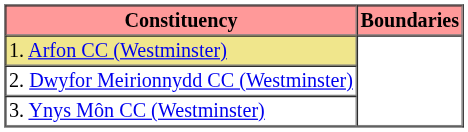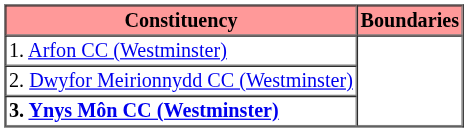(118, 50) khaki background -> (118, 50) no background
(137, 110) normal -> (144, 110) bold
